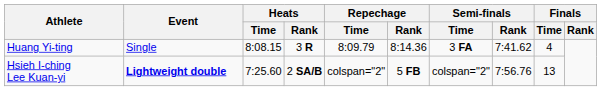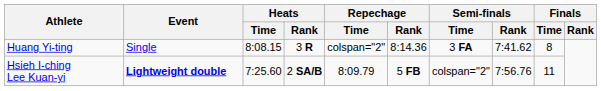(356, 48) 8:09.79 -> (356, 48) colspan="2"
(549, 48) 4 -> (549, 48) 8
(356, 71) colspan="2" -> (356, 71) 8:09.79
(549, 71) 13 -> (549, 71) 11
